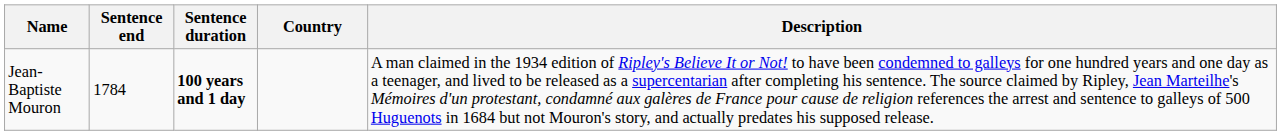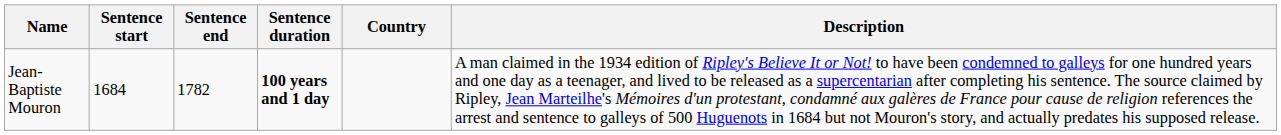+ column: (132, 26)
(110, 89) 1784 -> (194, 89) 1782
